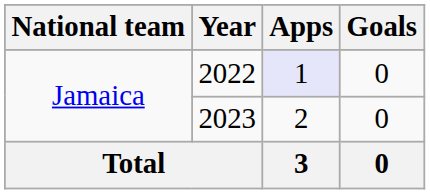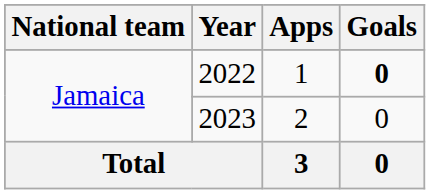(301, 73) lavender background -> (301, 73) no background
(382, 73) normal -> (382, 73) bold
